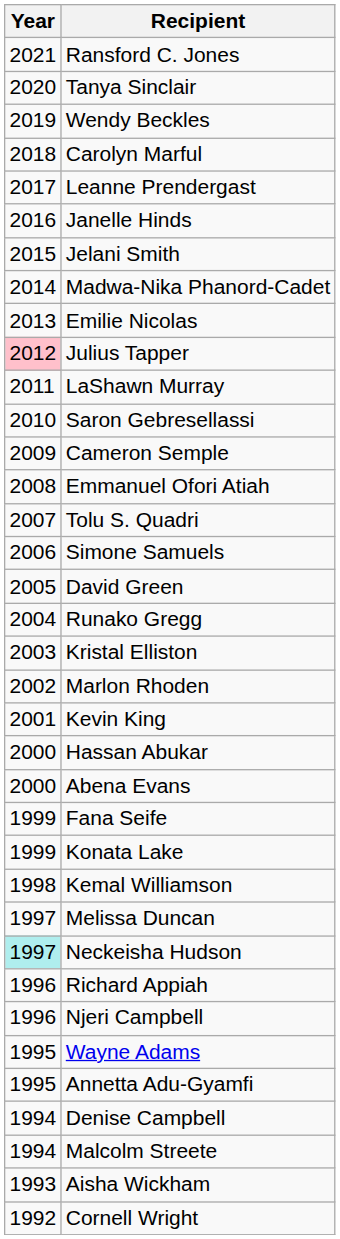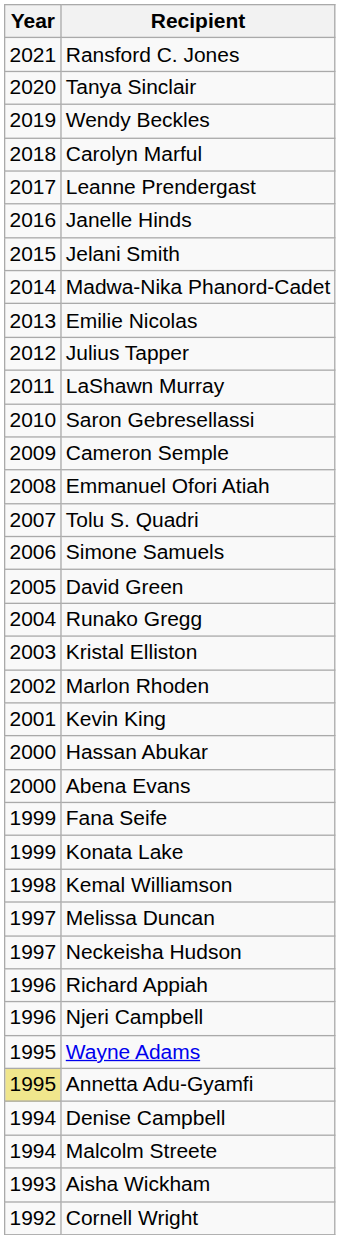(33, 353) pink background -> (33, 353) no background
(33, 951) paleturquoise background -> (33, 951) no background
(33, 1084) no background -> (33, 1084) khaki background
